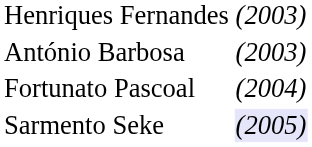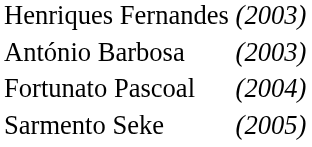(271, 125) lavender background -> (271, 125) no background
